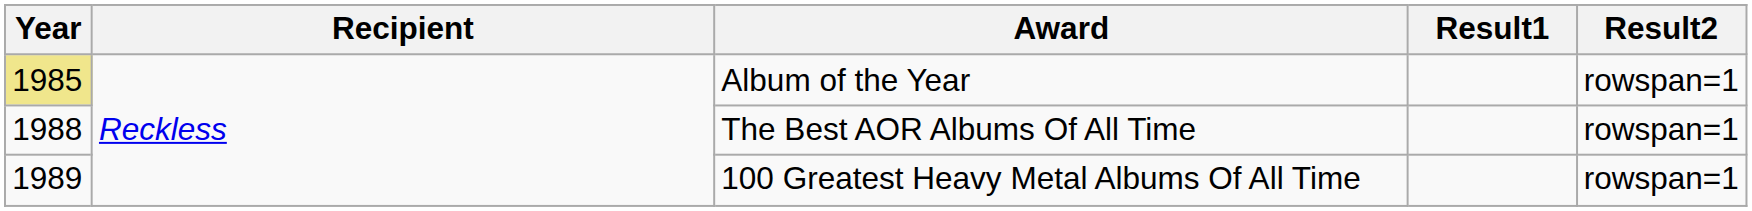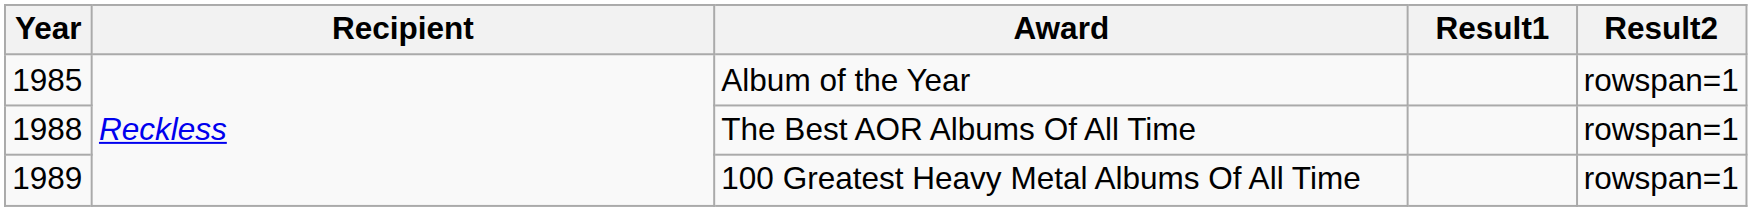(47, 79) khaki background -> (47, 79) no background
